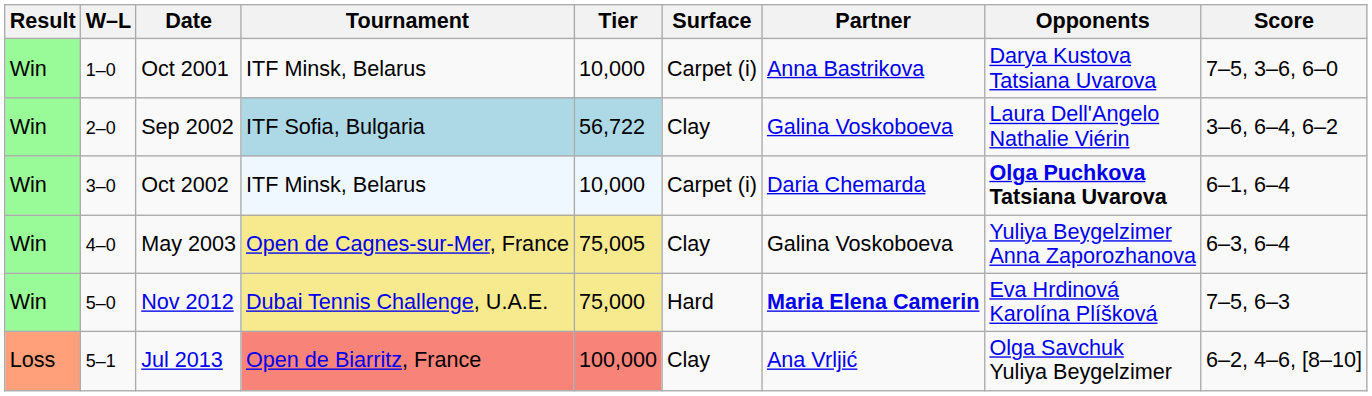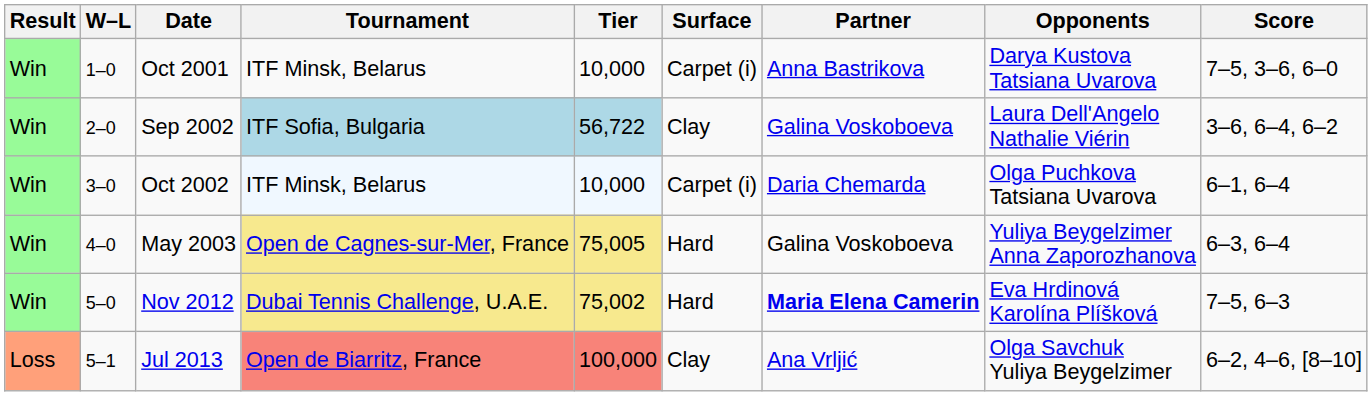(1078, 185) bold -> (1073, 185) normal
(689, 243) Clay -> (690, 243) Hard
(612, 302) 75,000 -> (612, 302) 75,002
